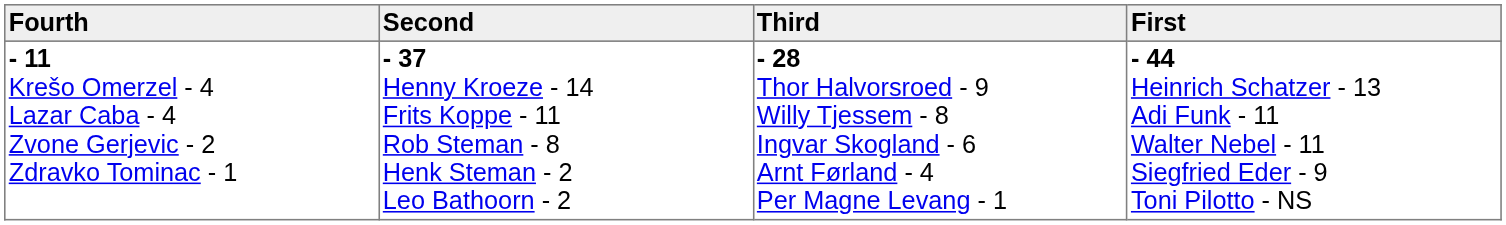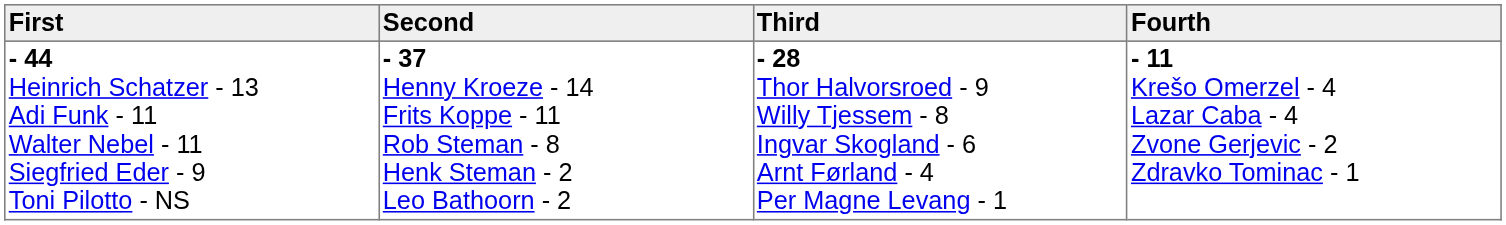columns swapped: (1158, 22) <-> (49, 22)
